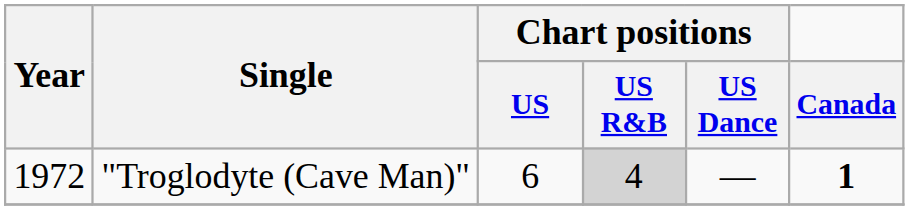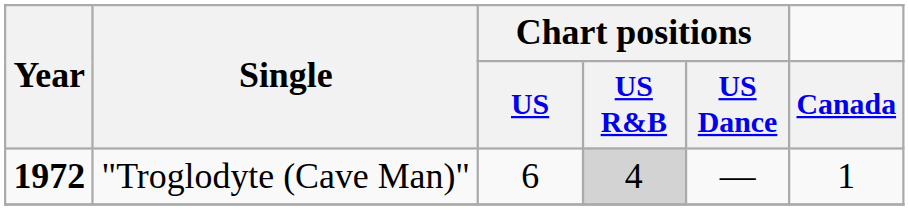(49, 175) normal -> (49, 175) bold
(846, 175) bold -> (846, 175) normal
